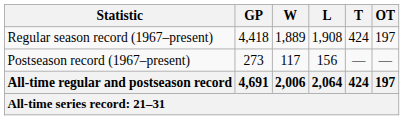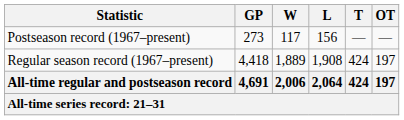rows swapped: (110, 38) <-> (99, 60)
